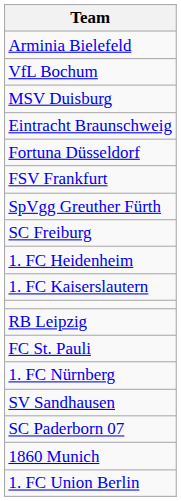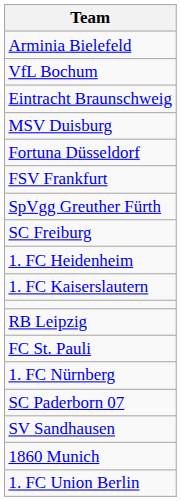(60, 98) MSV Duisburg -> (90, 98) Eintracht Braunschweig
(90, 125) Eintracht Braunschweig -> (60, 125) MSV Duisburg
(62, 402) SV Sandhausen -> (66, 402) SC Paderborn 07
(66, 429) SC Paderborn 07 -> (62, 429) SV Sandhausen
